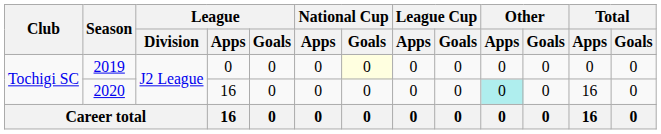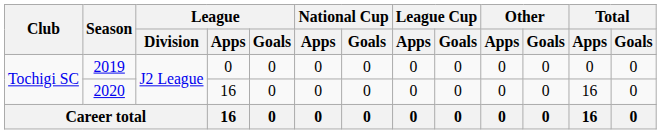(367, 66) lightyellow background -> (367, 66) no background
(502, 91) paleturquoise background -> (502, 91) no background
